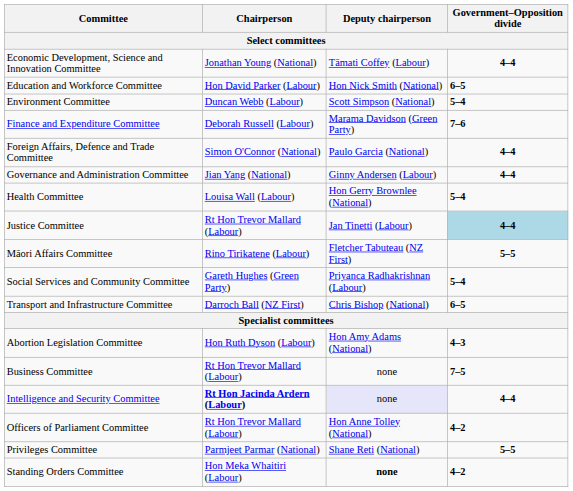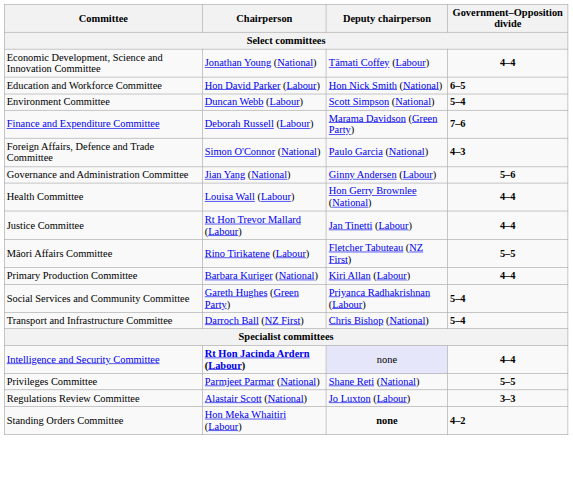(508, 152) 4–4 -> (458, 152) 4–3
(508, 175) 4–4 -> (508, 175) 5–6
(458, 197) 5–4 -> (508, 197) 4–4
(508, 225) lightblue background -> (508, 225) no background
+ row: (72, 276)
(458, 304) 6–5 -> (458, 320) 5–4
- row: (75, 343)
- row: (50, 371)
- row: (78, 427)
+ row: (73, 398)
